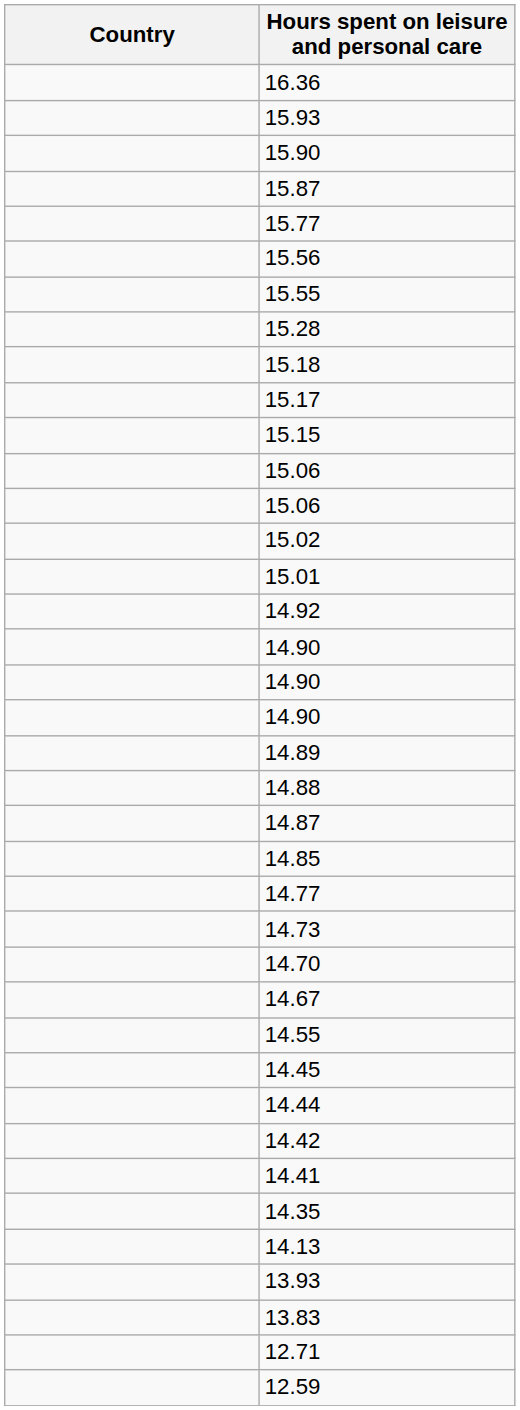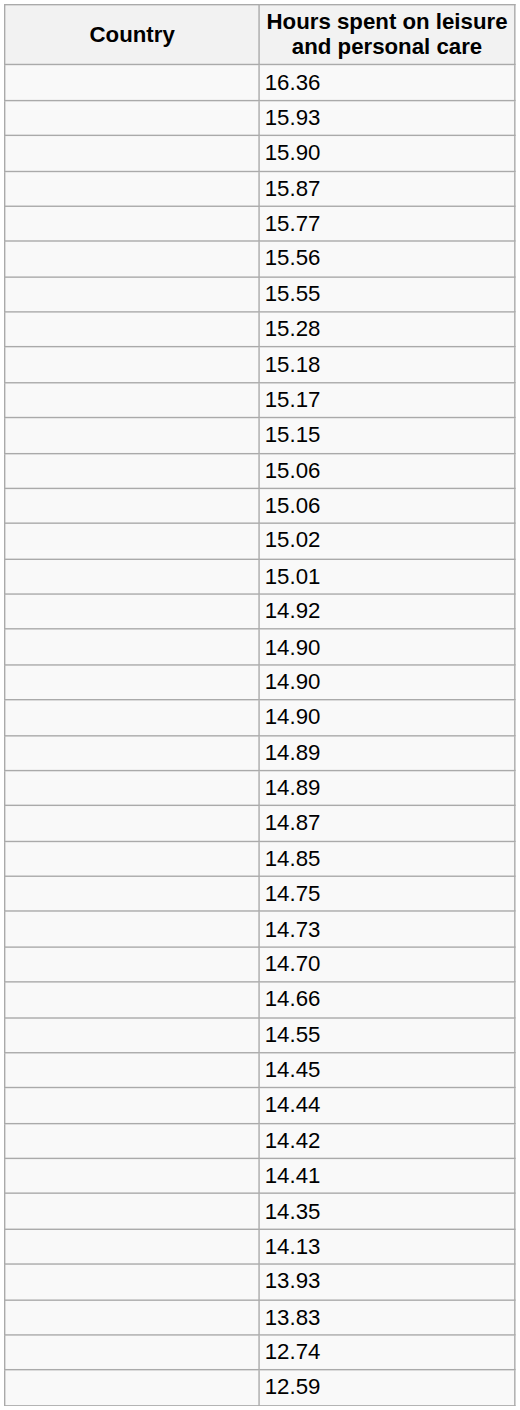(293, 787) 14.88 -> (293, 787) 14.89
(293, 893) 14.77 -> (293, 893) 14.75
(293, 999) 14.67 -> (293, 999) 14.66
(293, 1352) 12.71 -> (293, 1352) 12.74
